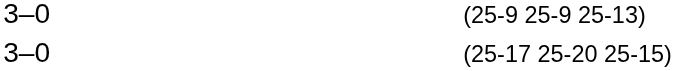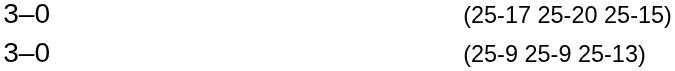rows swapped: (568, 54) <-> (554, 15)
